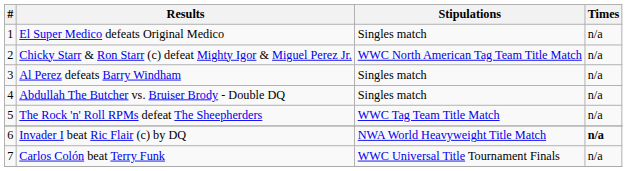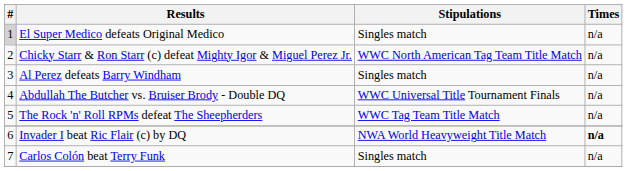(10, 34) no background -> (10, 34) lightgrey background
(392, 94) Singles match -> (459, 94) WWC Universal Title Tournament Finals
(459, 155) WWC Universal Title Tournament Finals -> (392, 155) Singles match
